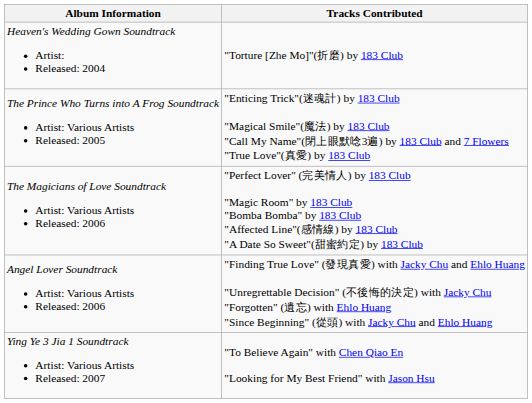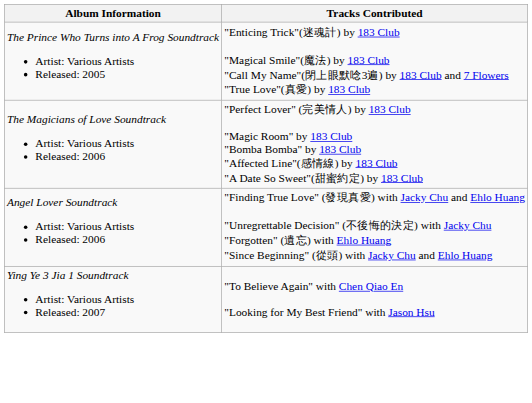- row: (113, 50)
